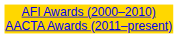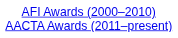(89, 19) gold background -> (89, 19) no background
